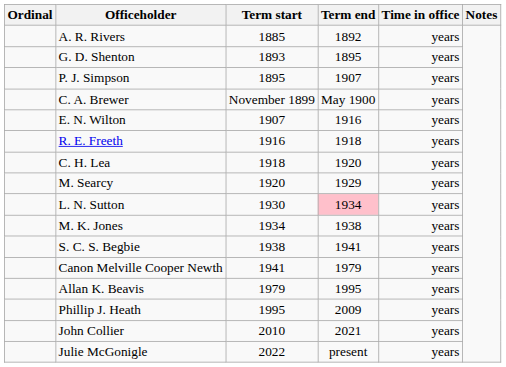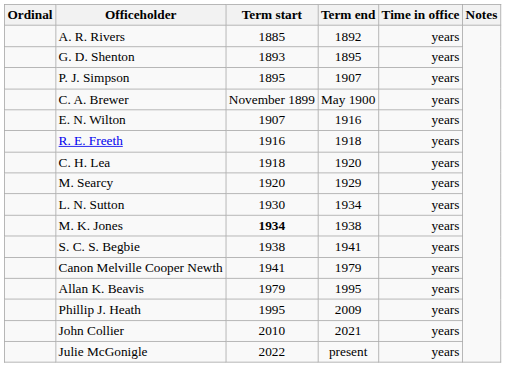(348, 204) pink background -> (348, 204) no background
(272, 225) normal -> (272, 225) bold
